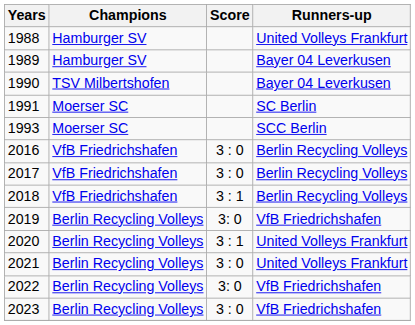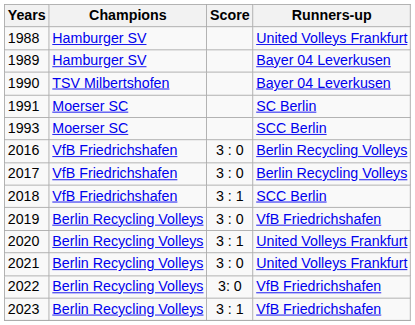(332, 196) Berlin Recycling Volleys -> (291, 196) SCC Berlin
(230, 219) 3: 0 -> (230, 219) 3 : 0
(230, 309) 3 : 0 -> (230, 309) 3 : 1
